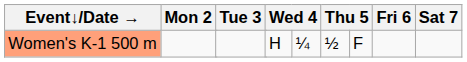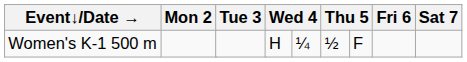(83, 43) lightsalmon background -> (83, 43) no background
